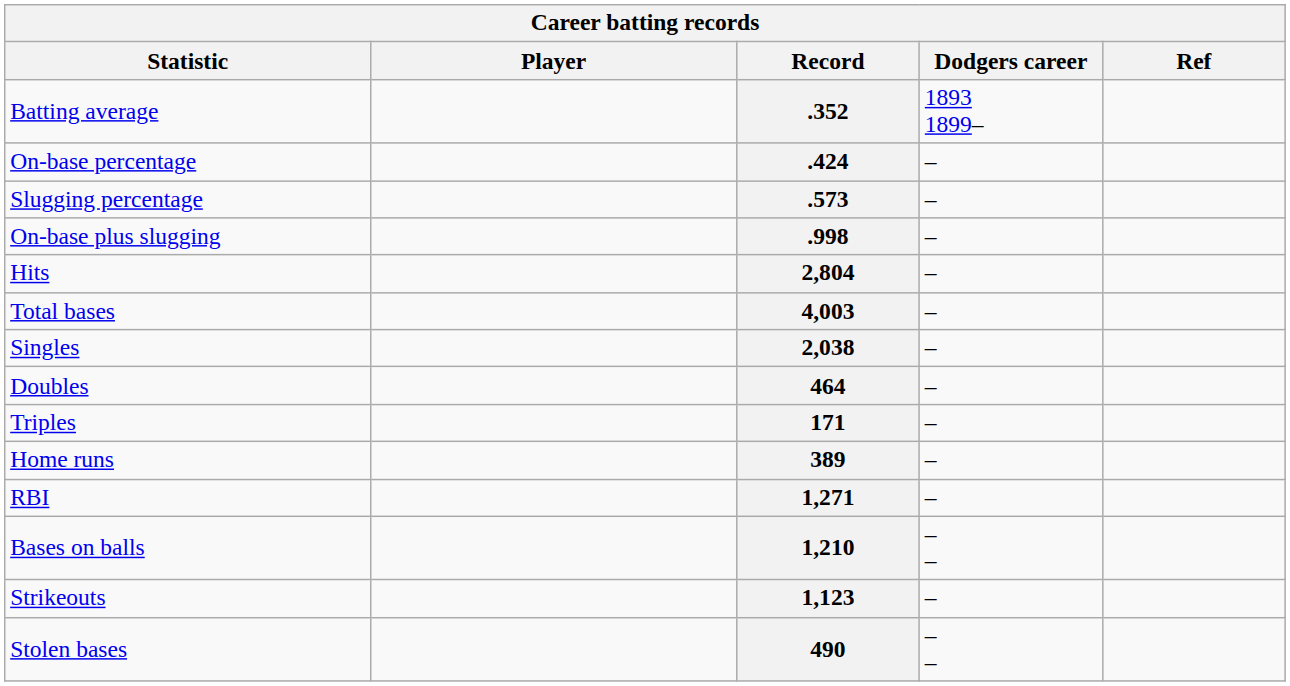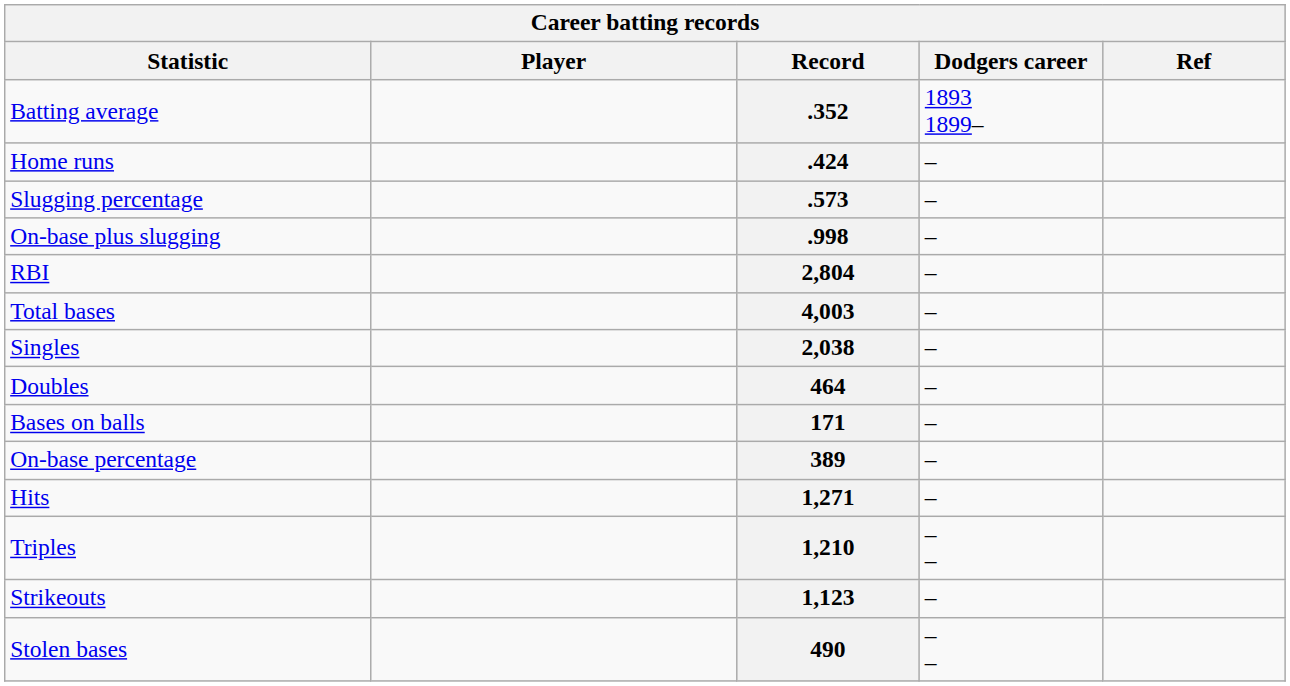(103, 161) On-base percentage -> (62, 161) Home runs
(30, 273) Hits -> (30, 273) RBI
(43, 422) Triples -> (77, 422) Bases on balls
(62, 459) Home runs -> (103, 459) On-base percentage
(30, 497) RBI -> (30, 497) Hits
(77, 547) Bases on balls -> (43, 547) Triples
